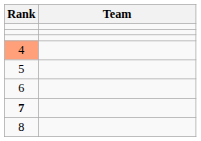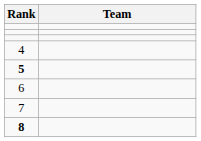(21, 50) lightsalmon background -> (21, 50) no background
(21, 69) normal -> (21, 69) bold
(21, 108) bold -> (21, 108) normal
(21, 127) normal -> (21, 127) bold
